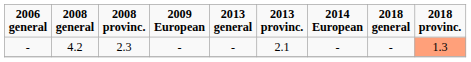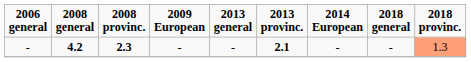(75, 47) normal -> (75, 47) bold
(124, 47) normal -> (124, 47) bold
(282, 47) normal -> (282, 47) bold
